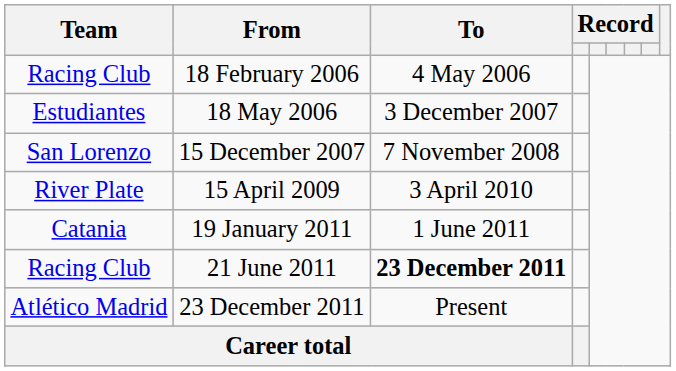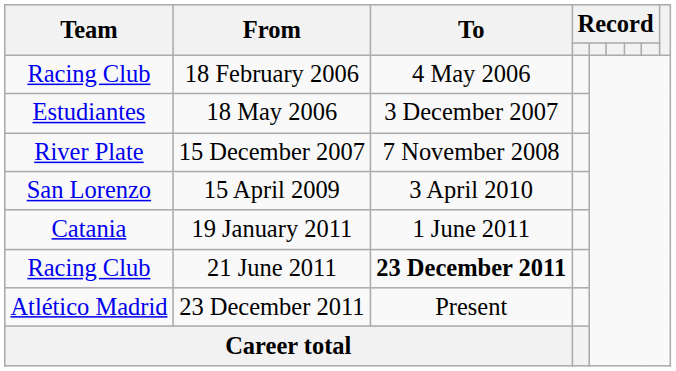(89, 151) San Lorenzo -> (89, 151) River Plate
(89, 190) River Plate -> (89, 190) San Lorenzo
